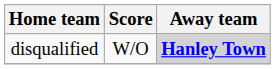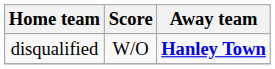(214, 48) lightgrey background -> (214, 48) no background
